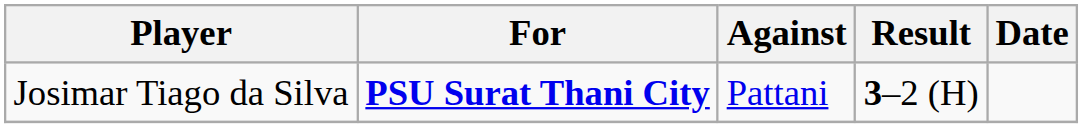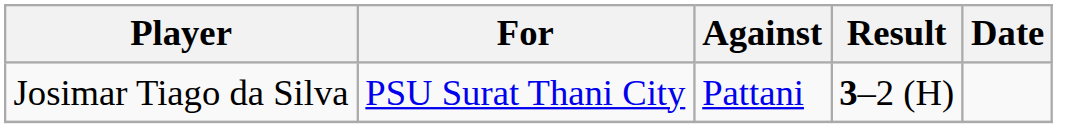(538, 91) bold -> (525, 91) normal
